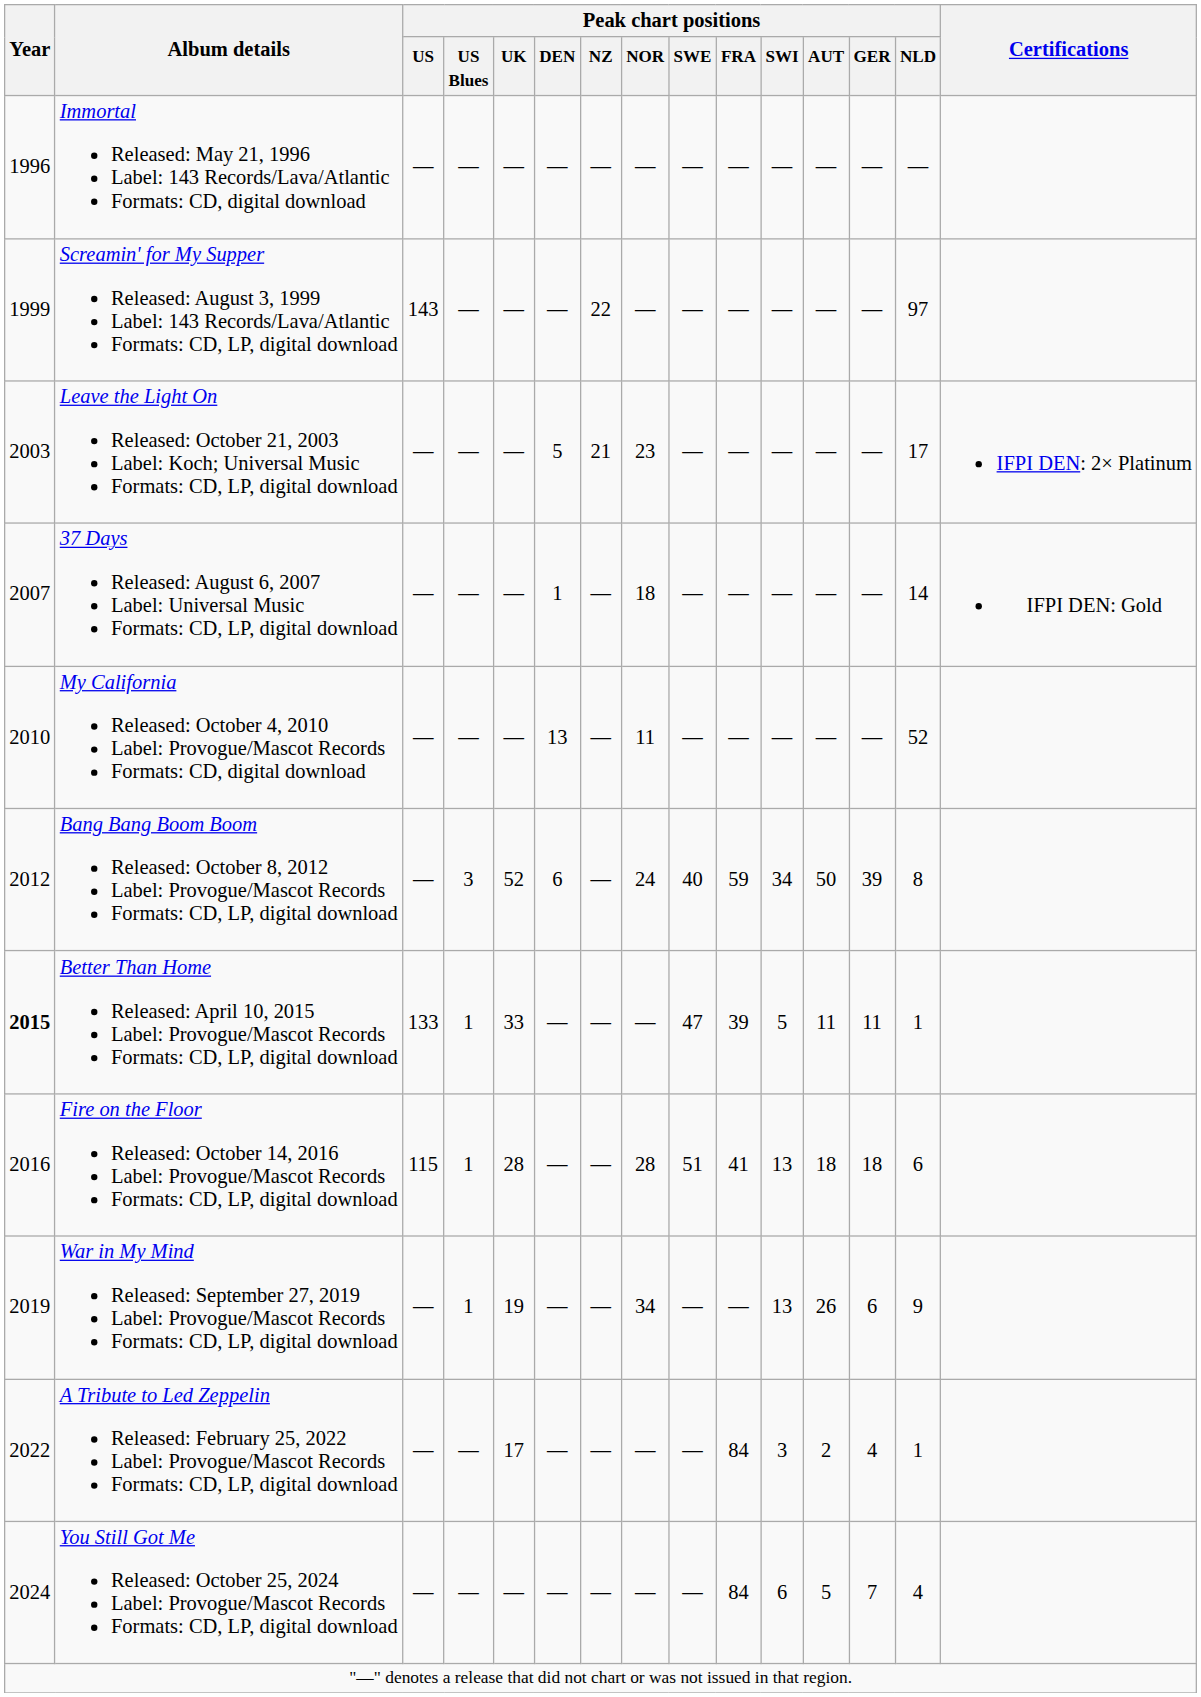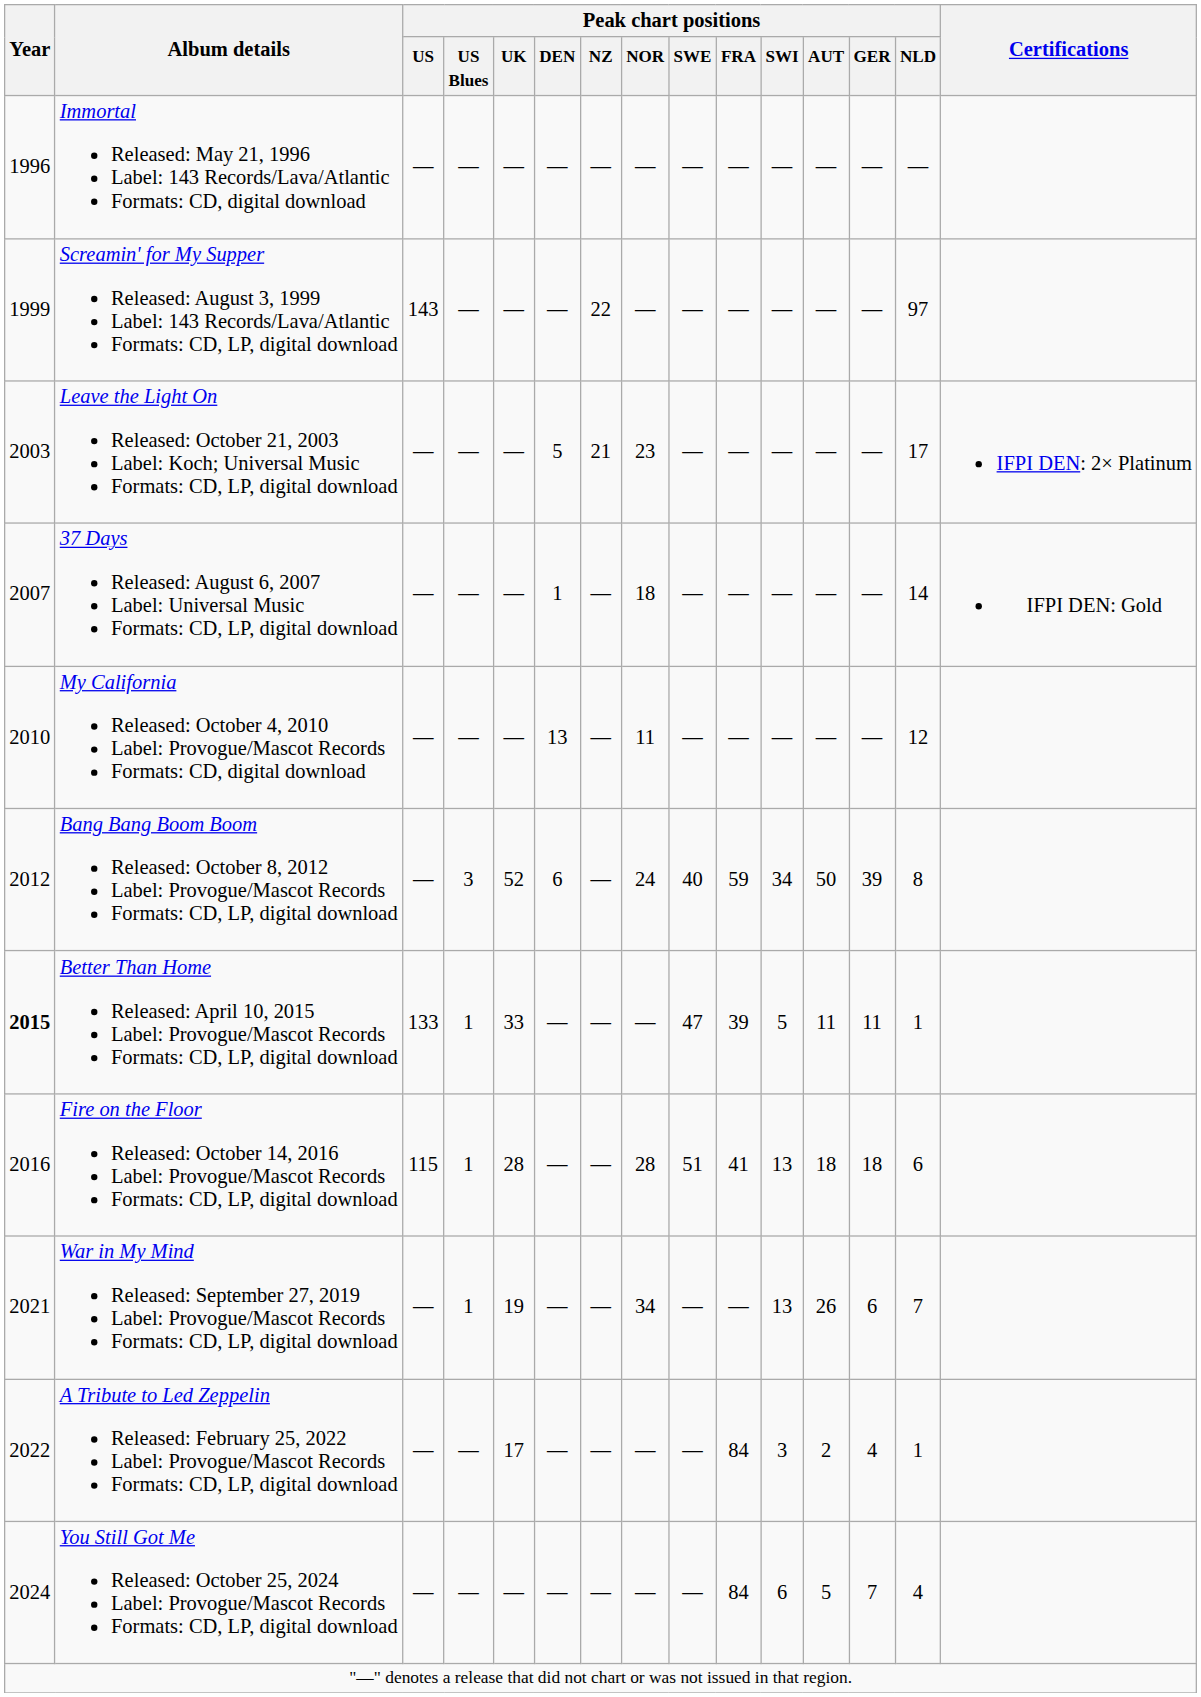(918, 737) 52 -> (918, 737) 12
(30, 1307) 2019 -> (30, 1307) 2021
(918, 1307) 9 -> (918, 1307) 7
